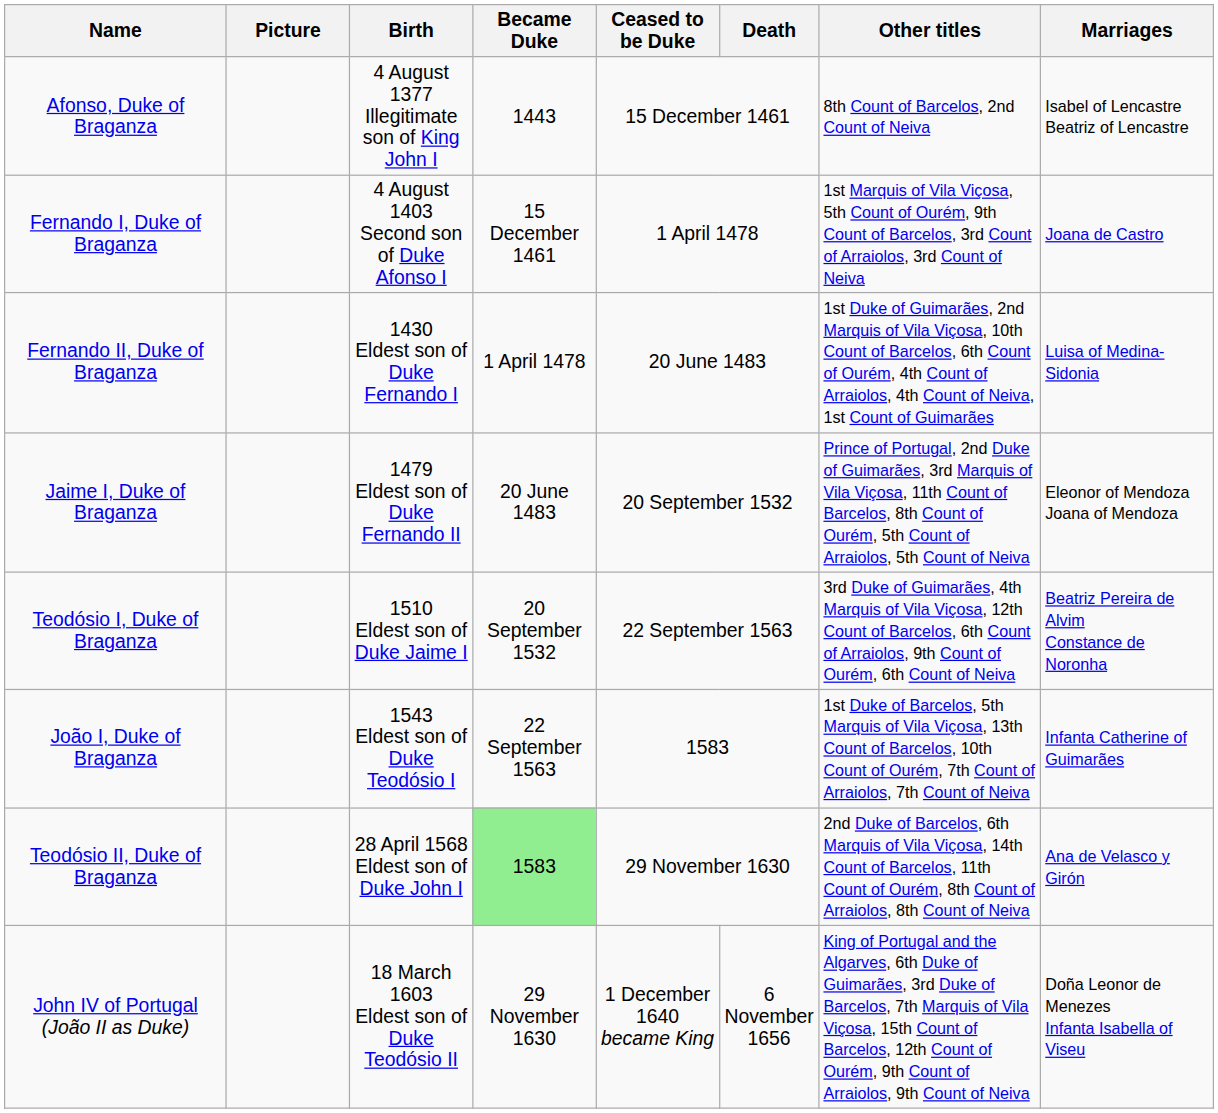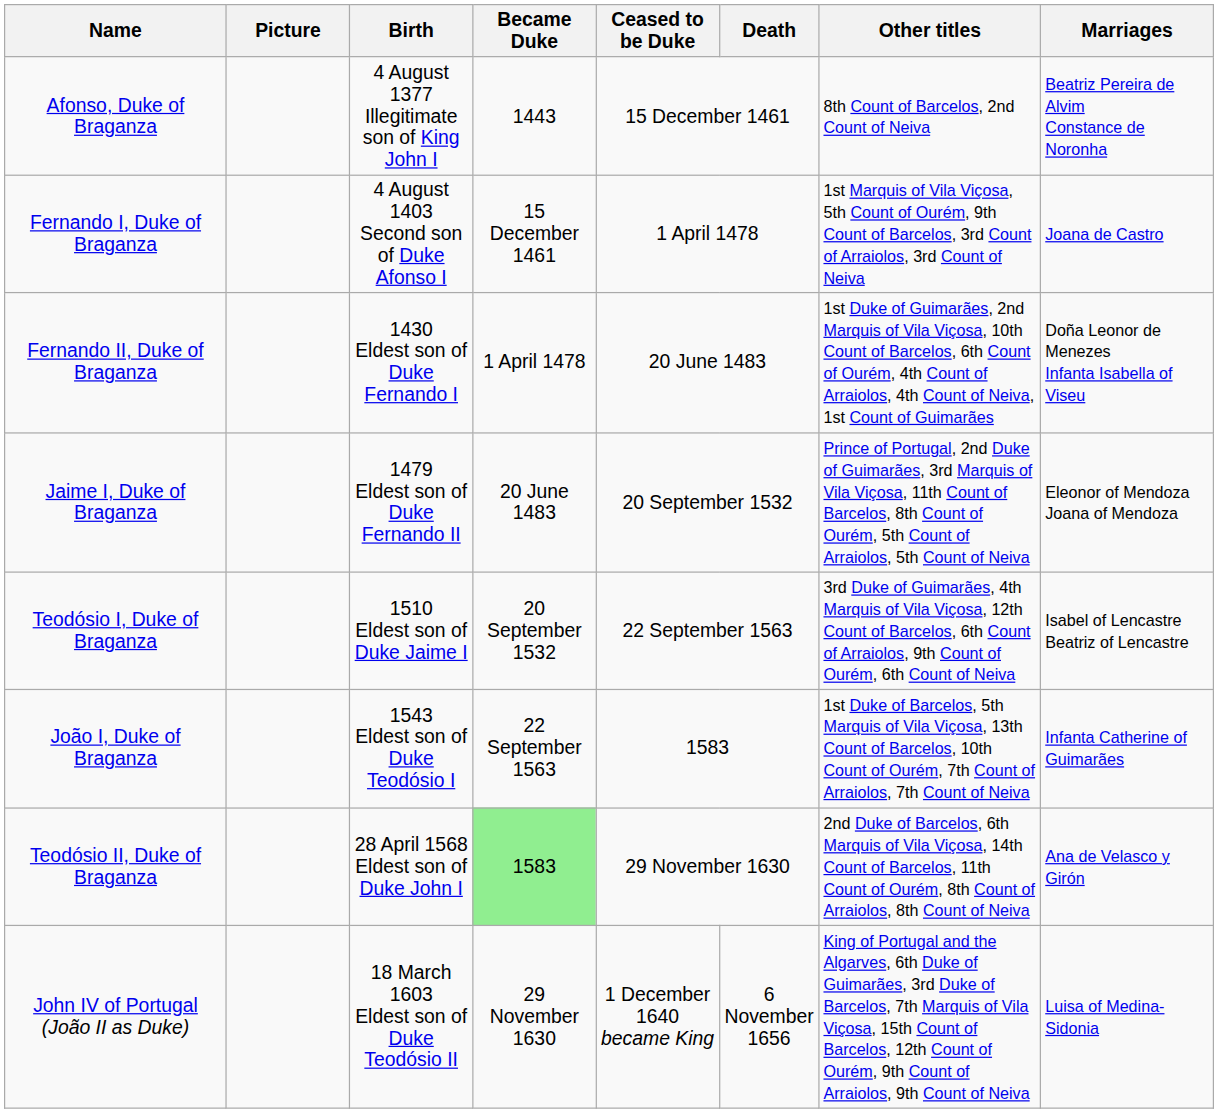(1117, 117) Isabel of Lencastre Beatriz of Lencastre -> (1110, 117) Beatriz Pereira de Alvim Constance de Noronha
(1105, 363) Luisa of Medina-Sidonia -> (1109, 363) Doña Leonor de Menezes Infanta Isabella of Viseu
(1110, 631) Beatriz Pereira de Alvim Constance de Noronha -> (1117, 631) Isabel of Lencastre Beatriz of Lencastre
(1109, 1018) Doña Leonor de Menezes Infanta Isabella of Viseu -> (1105, 1018) Luisa of Medina-Sidonia
